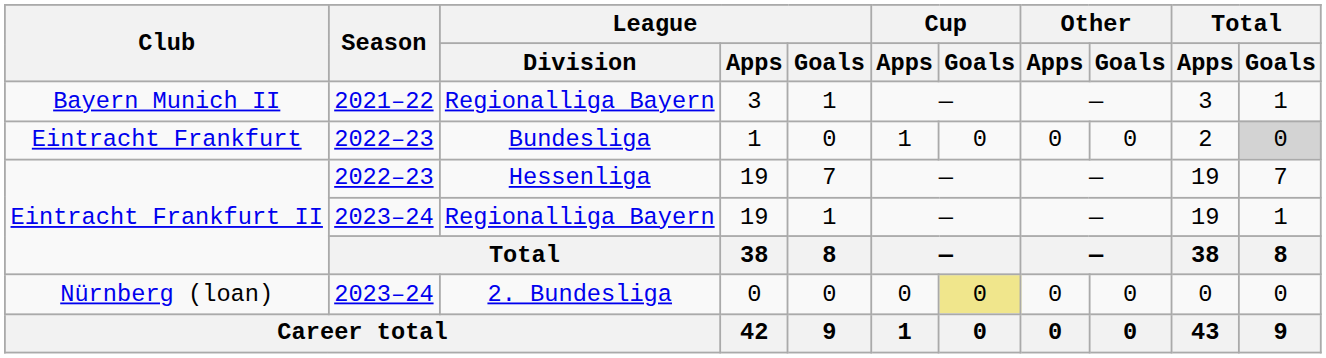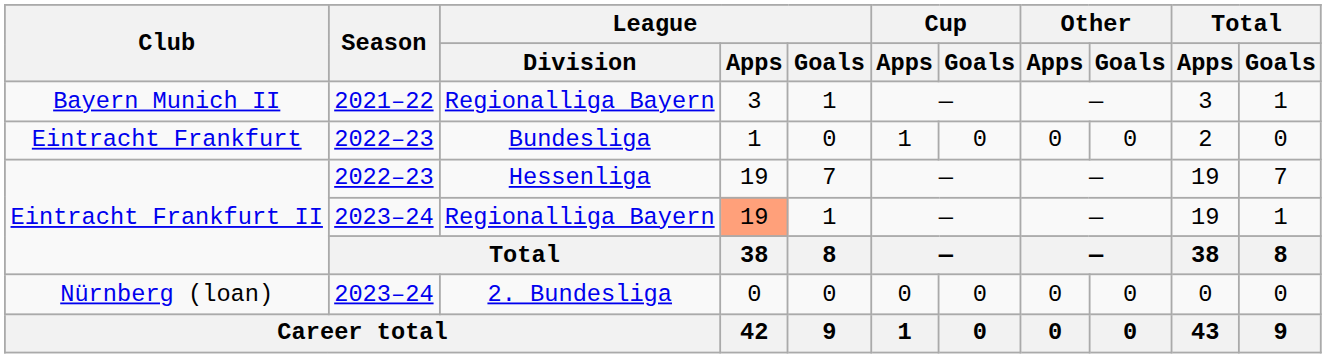(1281, 140) lightgrey background -> (1281, 140) no background
(754, 217) no background -> (754, 217) lightsalmon background
(980, 294) khaki background -> (980, 294) no background
